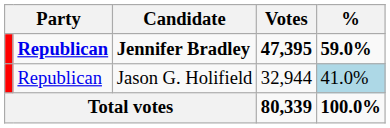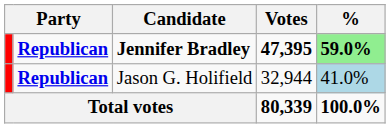(346, 48) no background -> (346, 48) lightgreen background
(60, 78) normal -> (63, 78) bold
